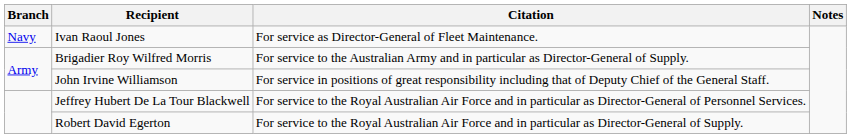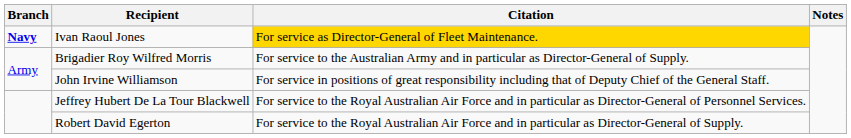(22, 37) normal -> (22, 37) bold
(397, 37) no background -> (397, 37) gold background
